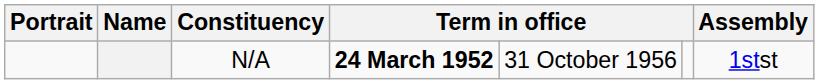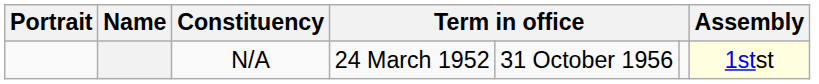(414, 59) bold -> (412, 59) normal
(753, 59) no background -> (749, 59) lightyellow background
